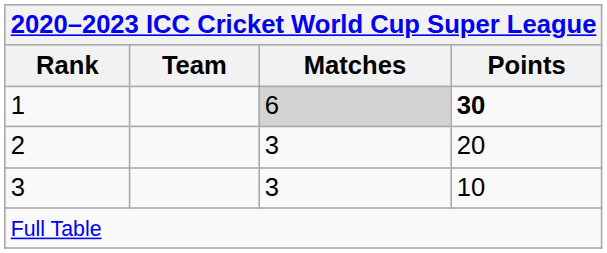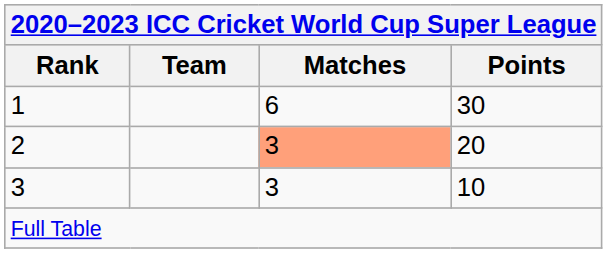(272, 106) lightgrey background -> (272, 106) no background
(471, 106) bold -> (471, 106) normal
(272, 146) no background -> (272, 146) lightsalmon background
